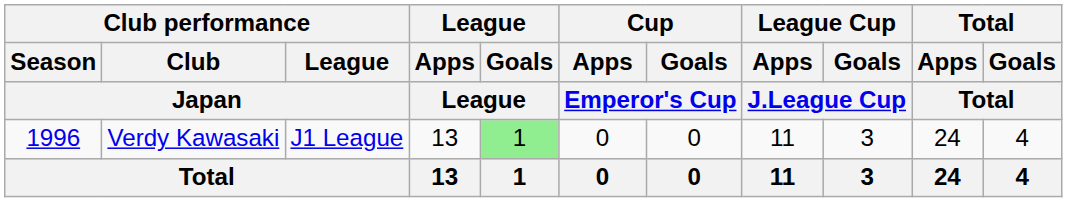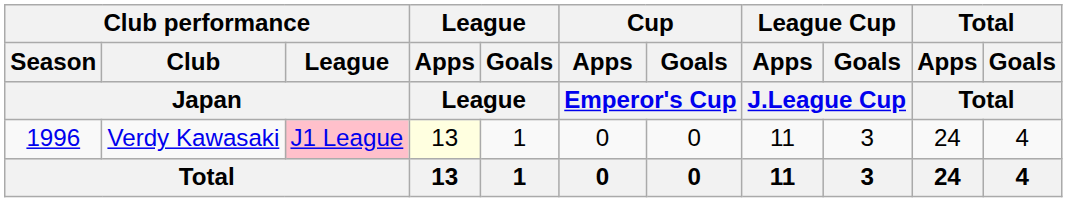(347, 138) no background -> (347, 138) pink background
(445, 138) no background -> (445, 138) lightyellow background
(520, 138) lightgreen background -> (520, 138) no background
